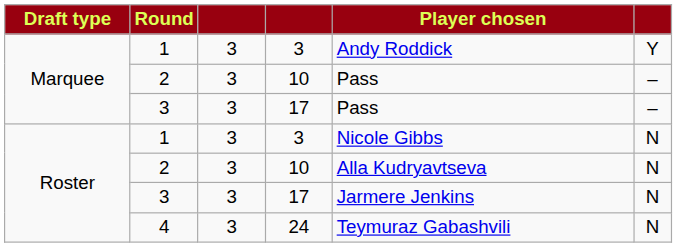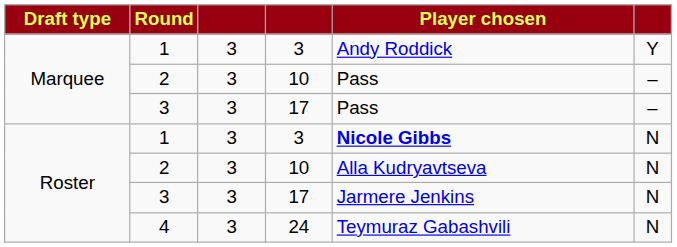(390, 138) normal -> (394, 138) bold
